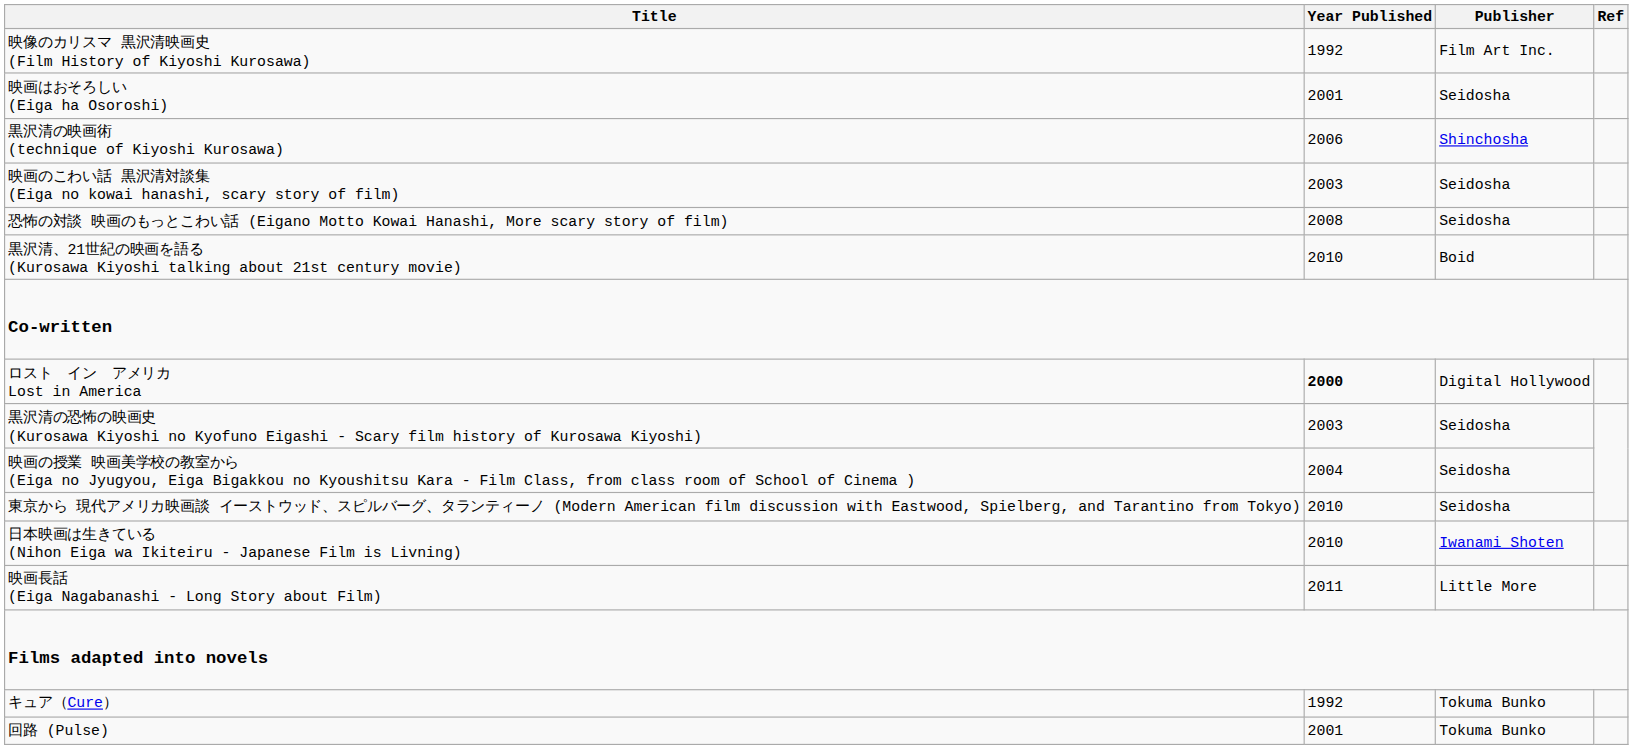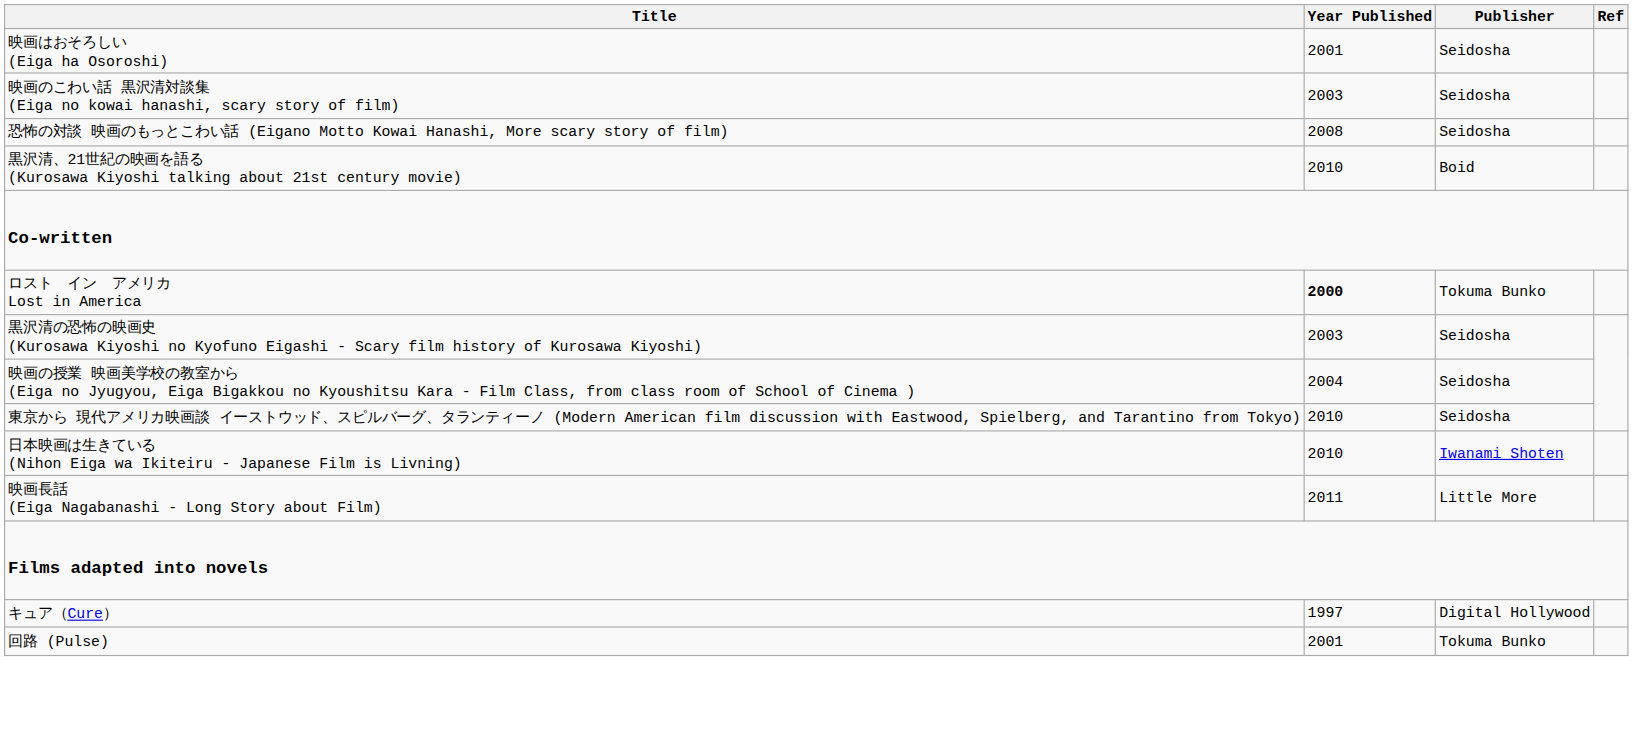- row: (159, 52)
- row: (146, 142)
(1515, 381) Digital Hollywood -> (1493, 292) Tokuma Bunko
(1325, 703) 1992 -> (1325, 614) 1997
(1493, 703) Tokuma Bunko -> (1515, 614) Digital Hollywood
